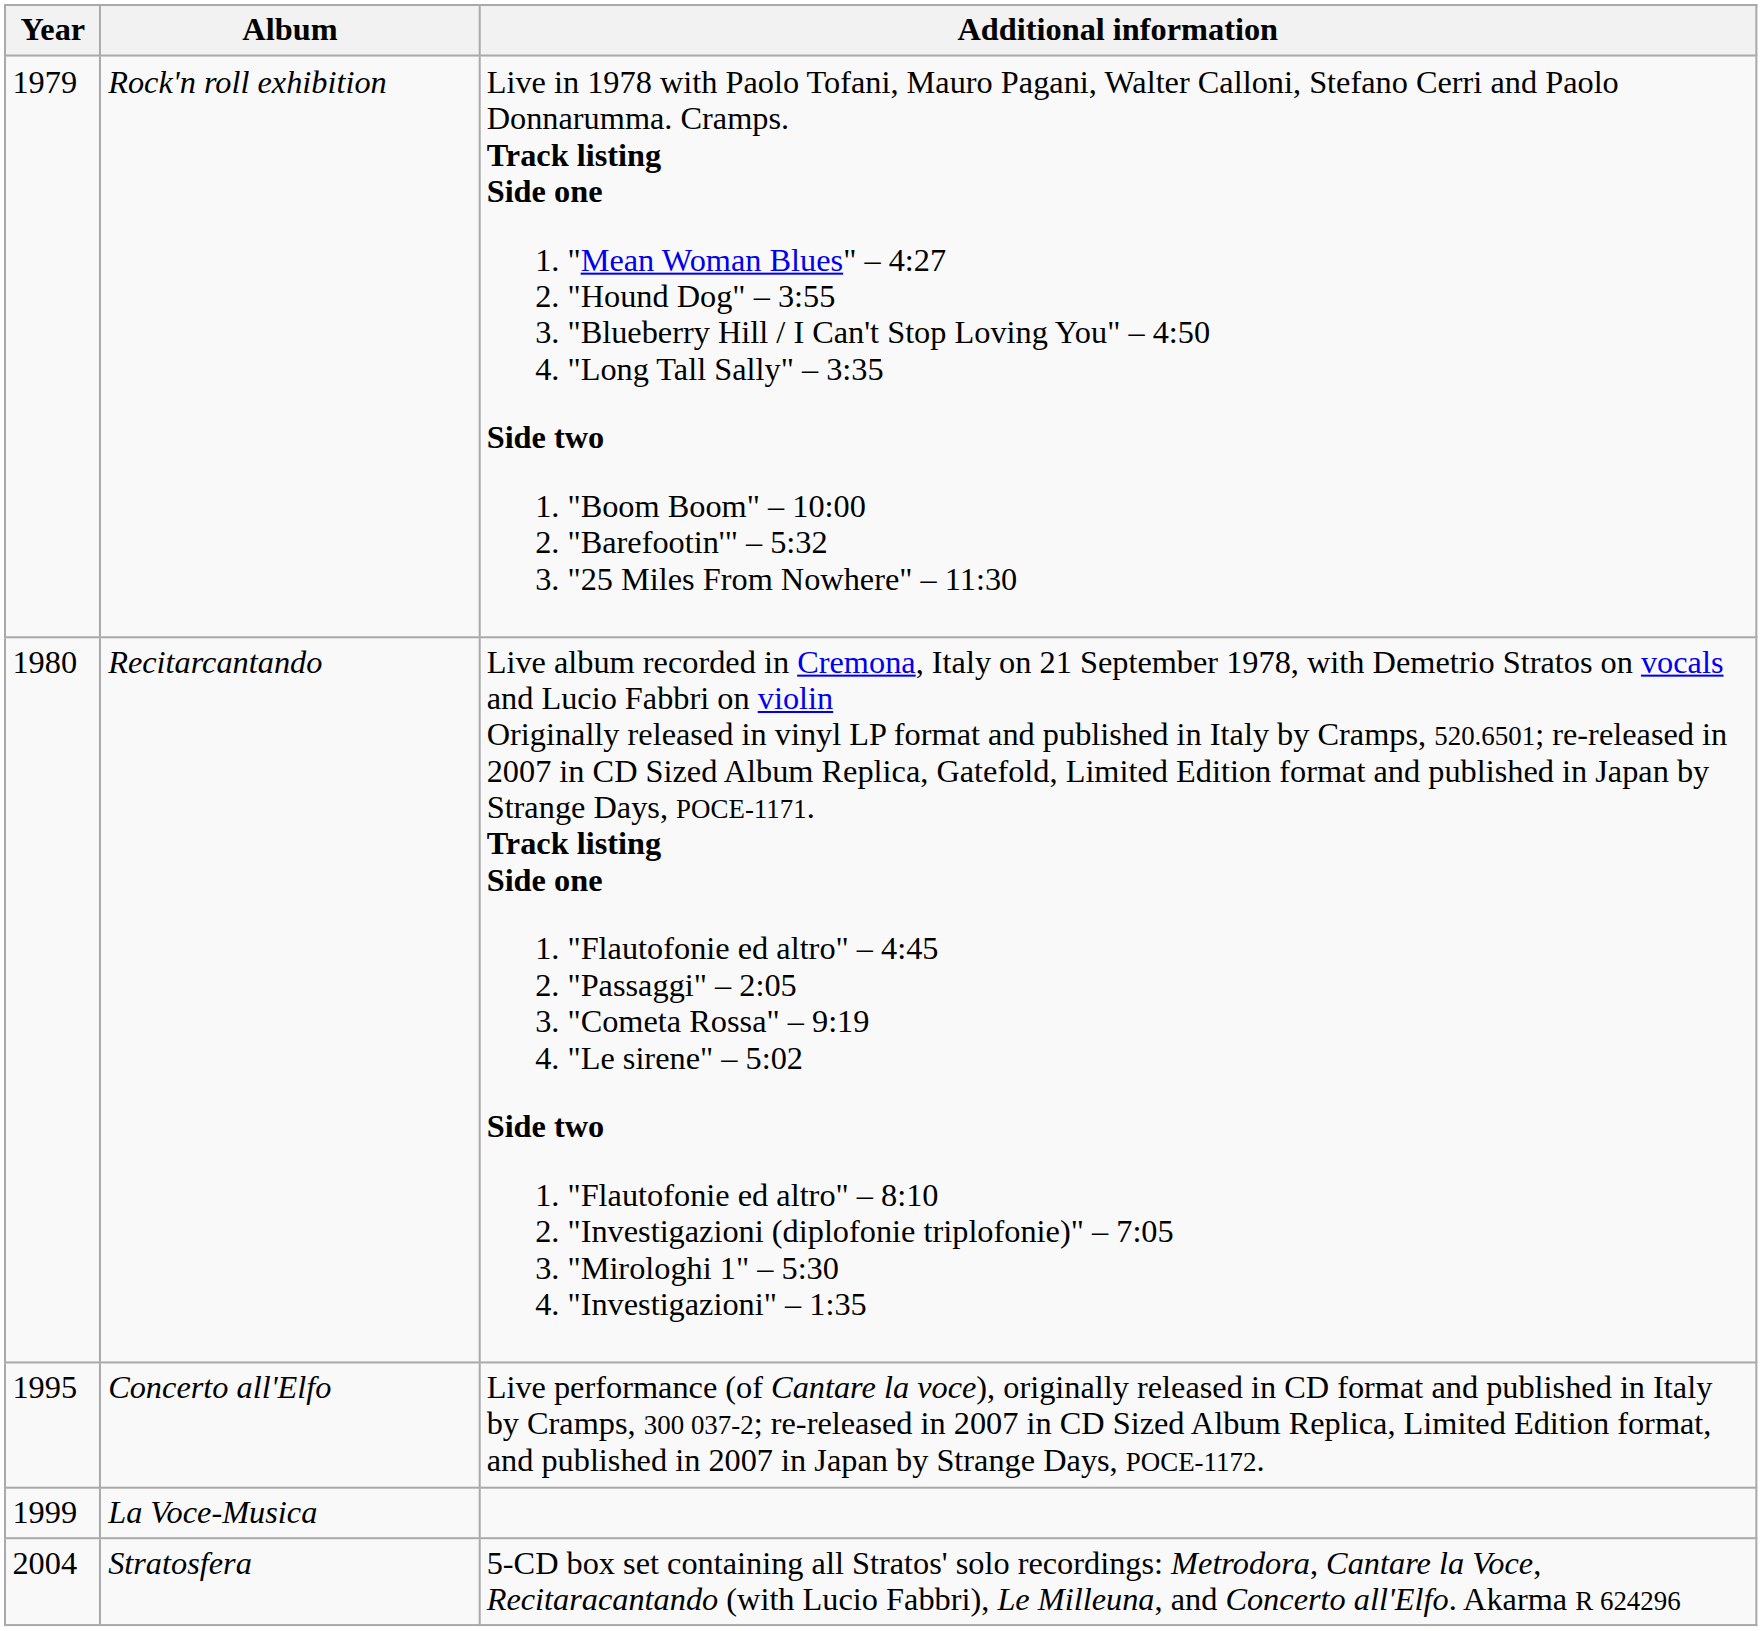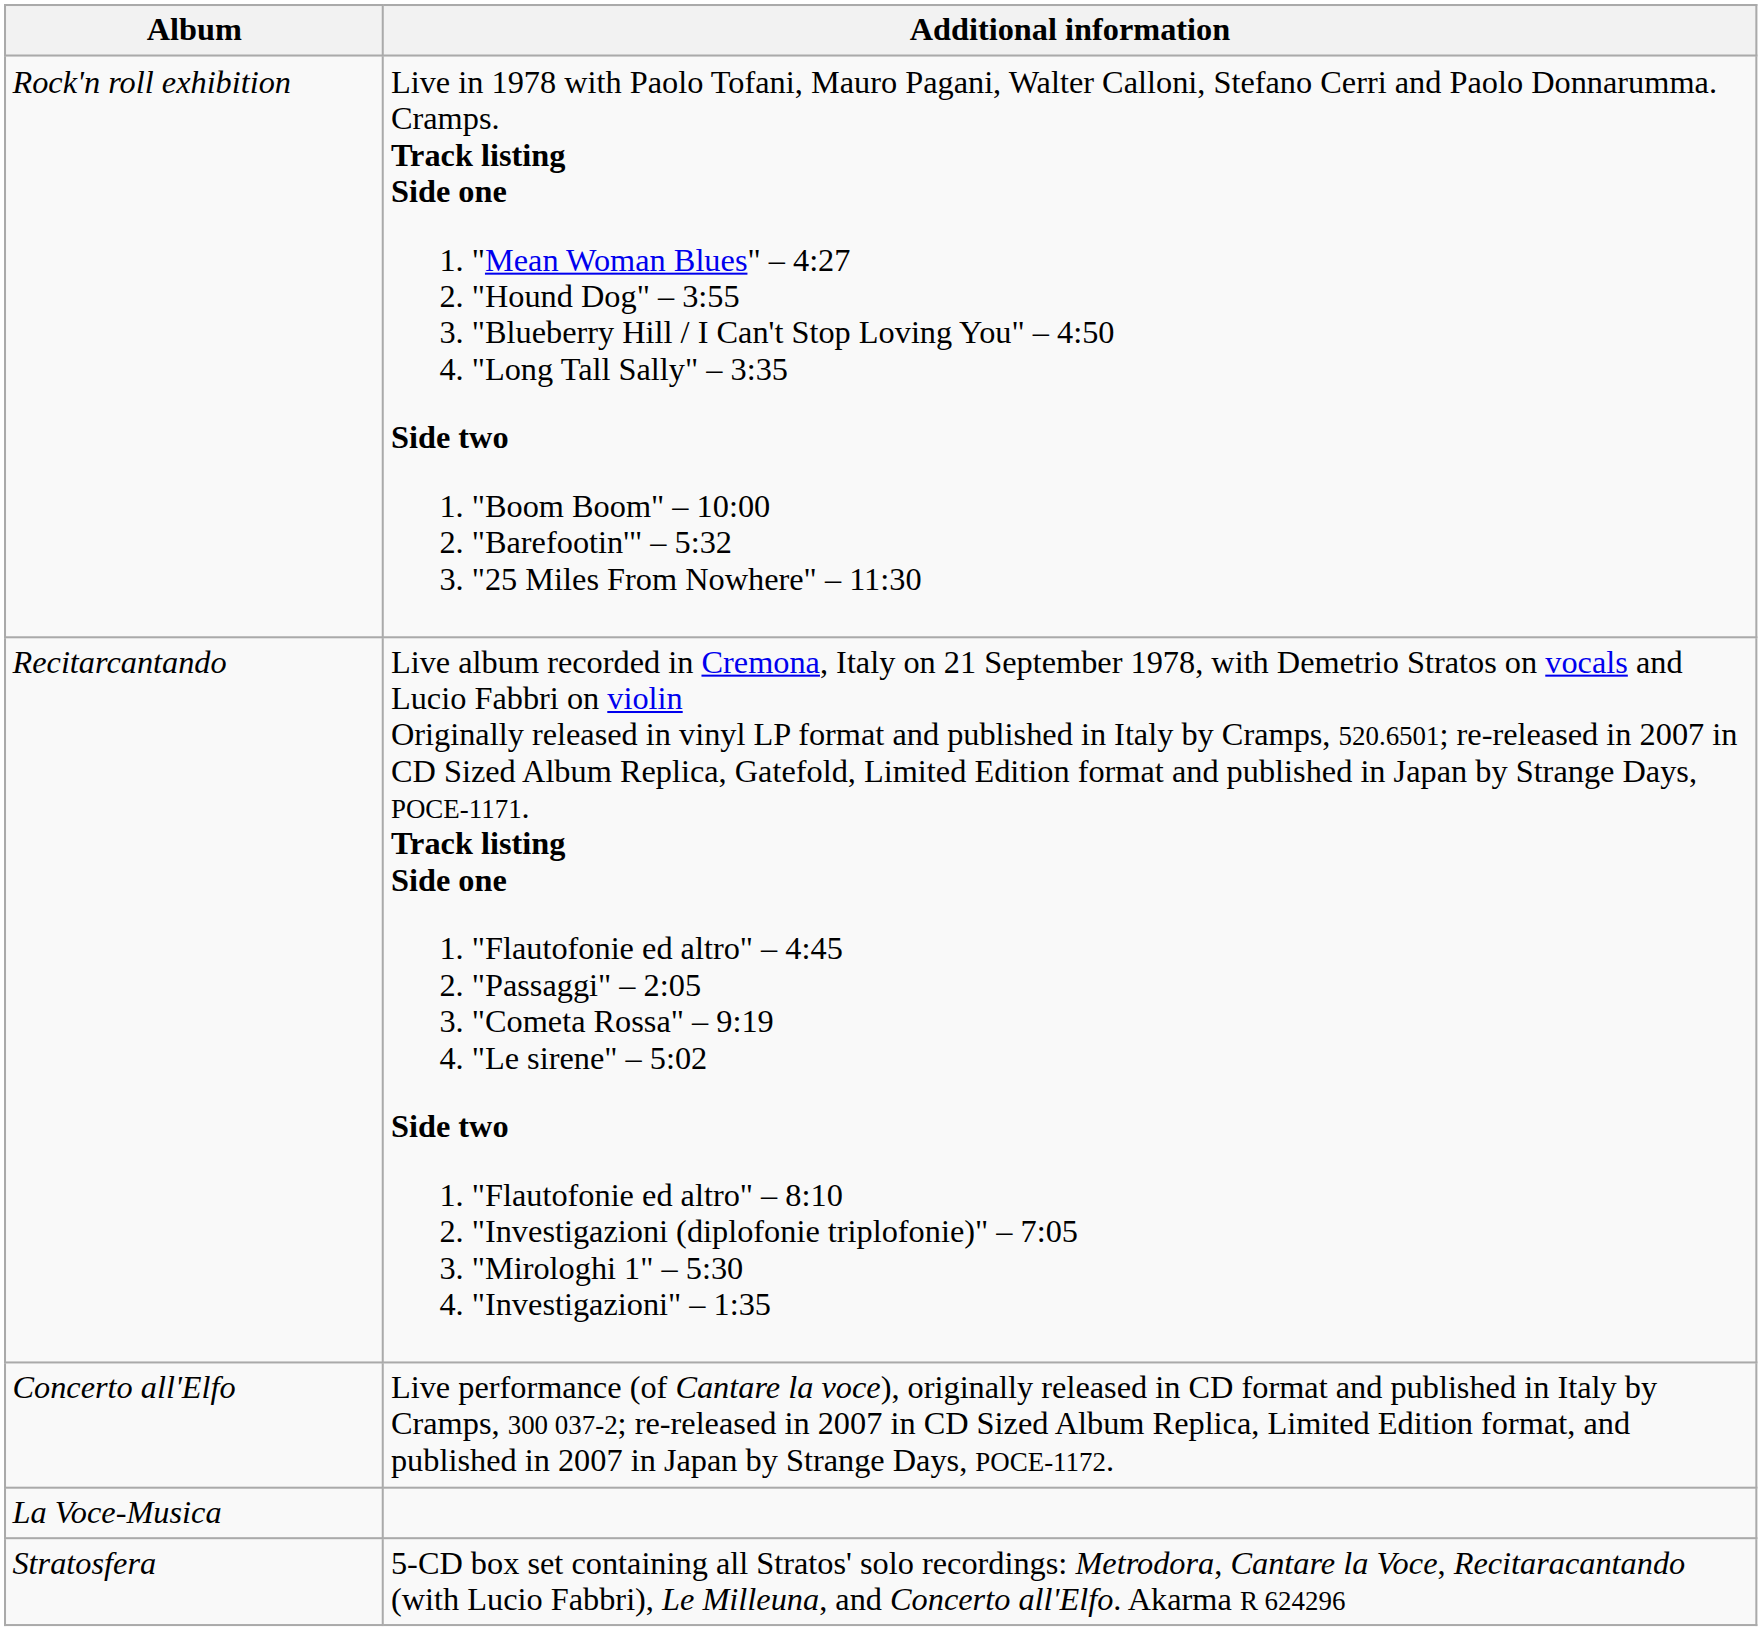- column: (53, 30)
